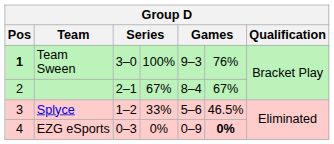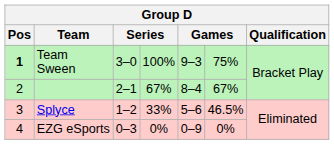(226, 62) 76% -> (226, 62) 75%
(226, 129) bold -> (226, 129) normal
